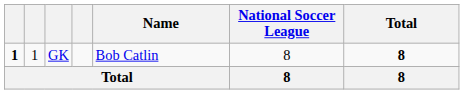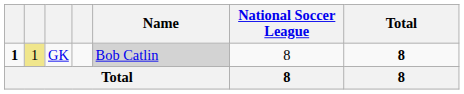(35, 54) no background -> (35, 54) khaki background
(127, 54) no background -> (127, 54) lightgrey background
